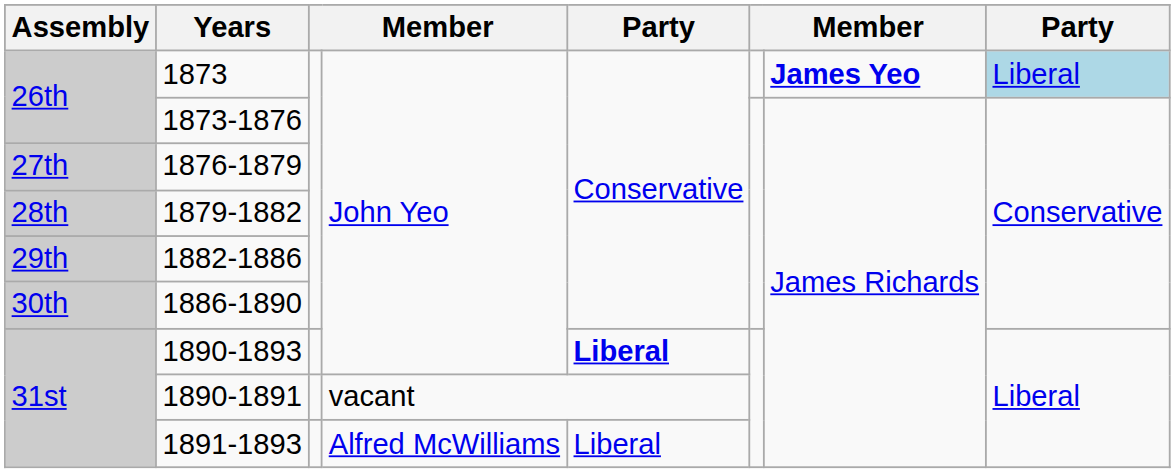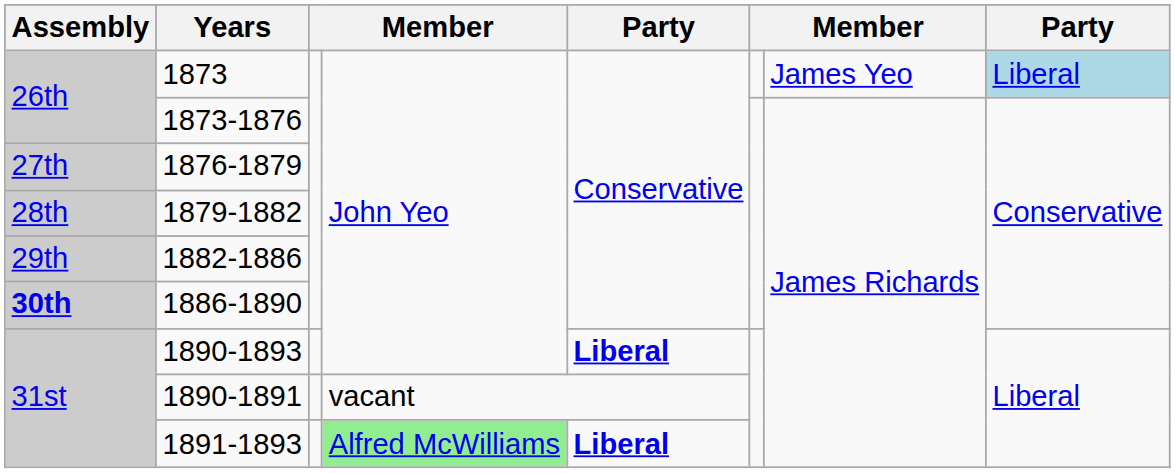(845, 73) bold -> (842, 73) normal
(40, 304) normal -> (42, 304) bold
(444, 443) no background -> (444, 443) lightgreen background
(617, 443) normal -> (621, 443) bold
